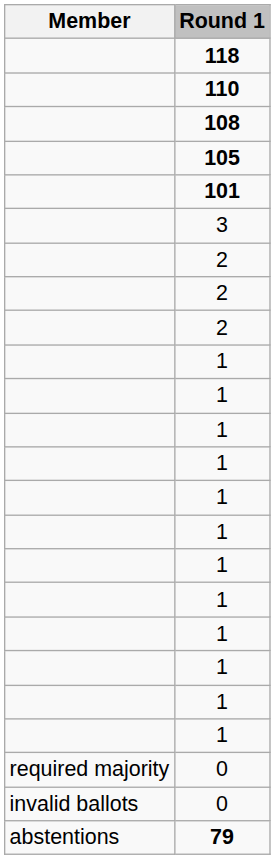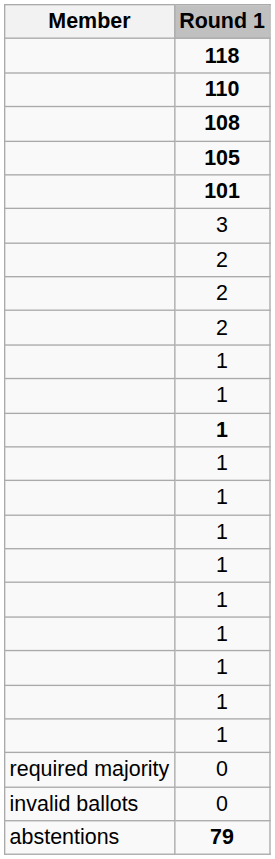(222, 429) normal -> (222, 429) bold
